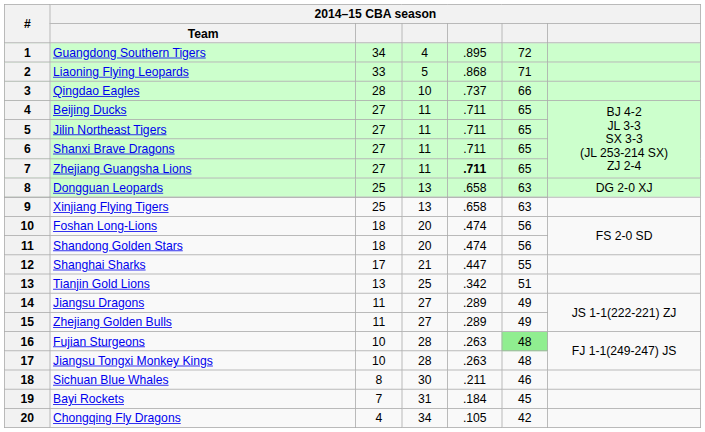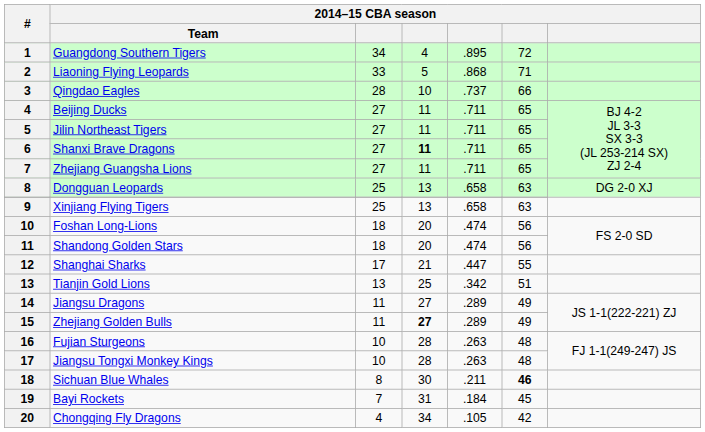(425, 149) normal -> (425, 149) bold
(475, 168) bold -> (475, 168) normal
(425, 322) normal -> (425, 322) bold
(525, 341) lightgreen background -> (525, 341) no background
(525, 380) normal -> (525, 380) bold
